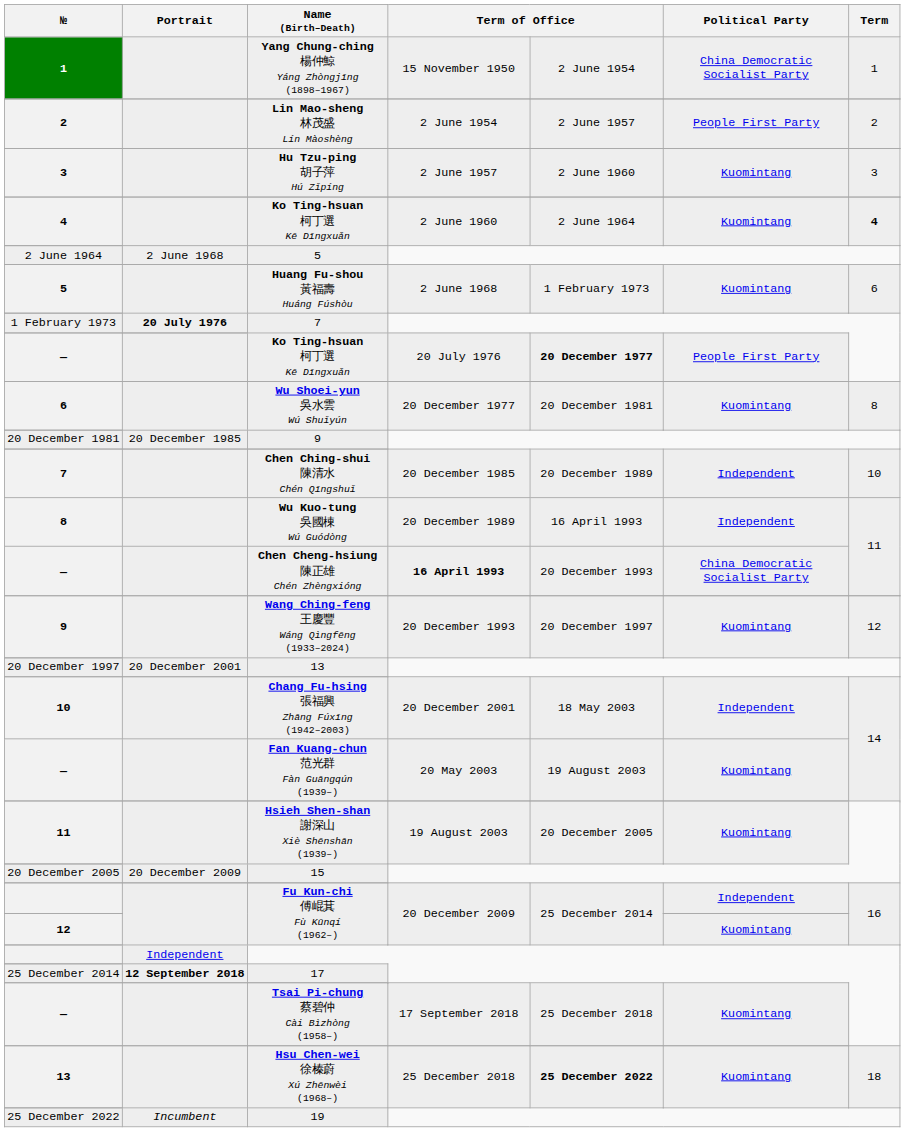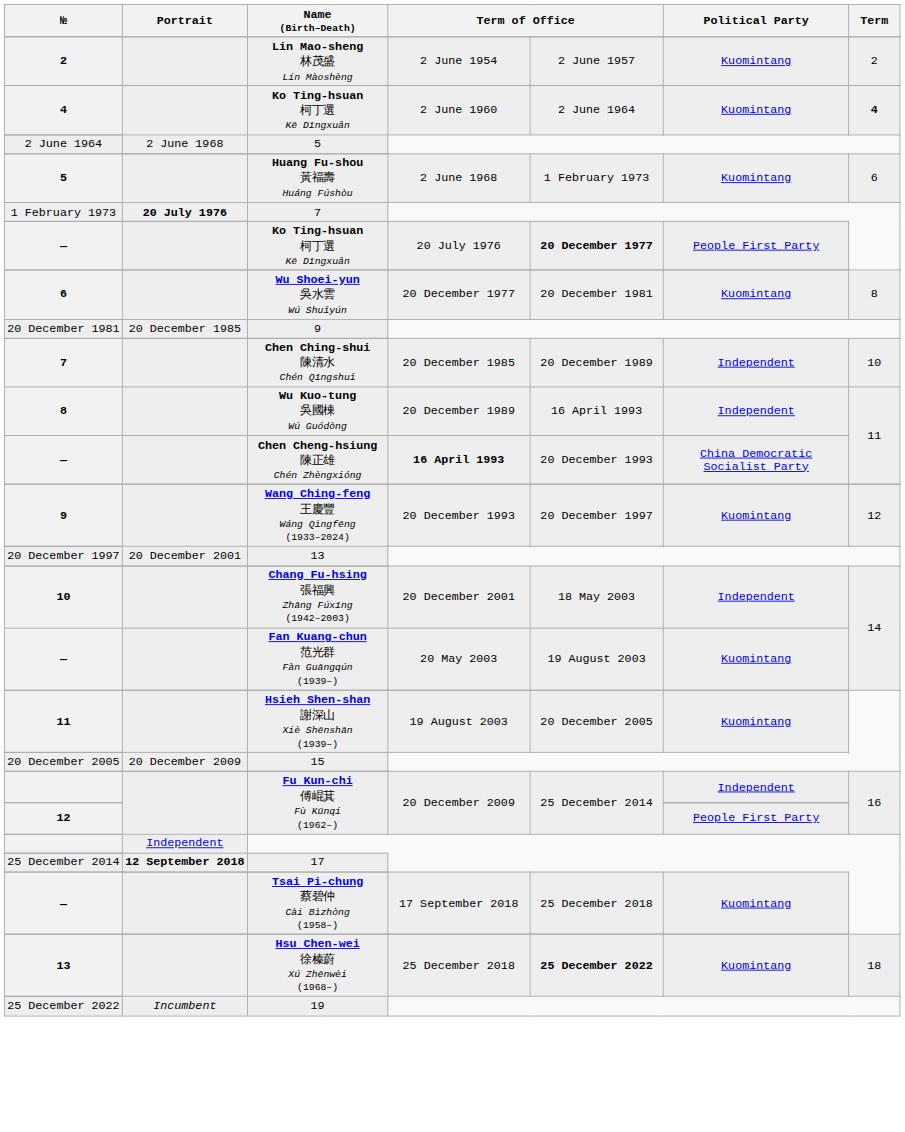- row: (63, 68)
(756, 124) People First Party -> (756, 61) Kuomintang
- row: (63, 172)
(756, 929) Kuomintang -> (756, 818) People First Party
